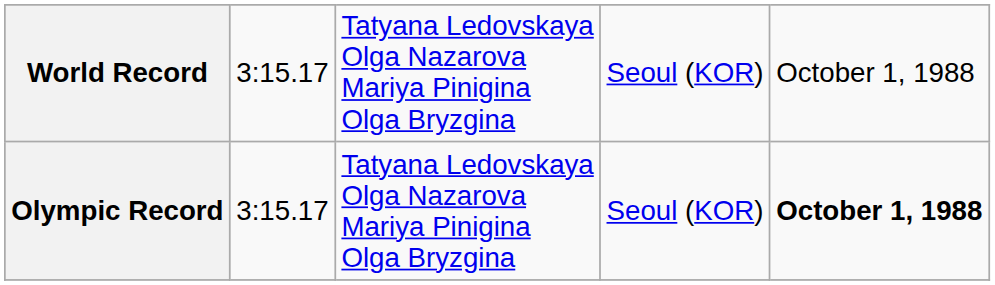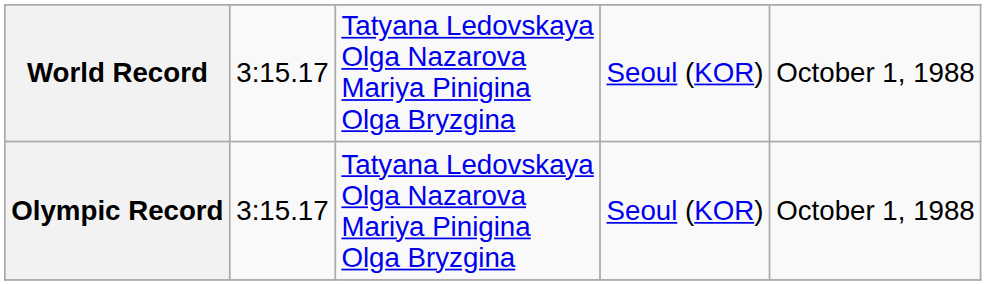(879, 210) bold -> (875, 210) normal
